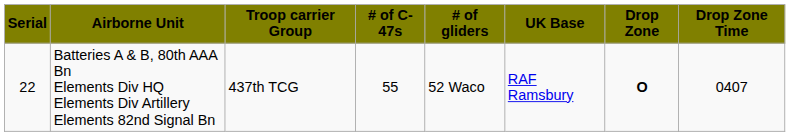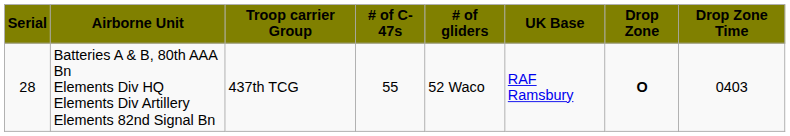(27, 87) 22 -> (27, 87) 28
(732, 87) 0407 -> (732, 87) 0403
